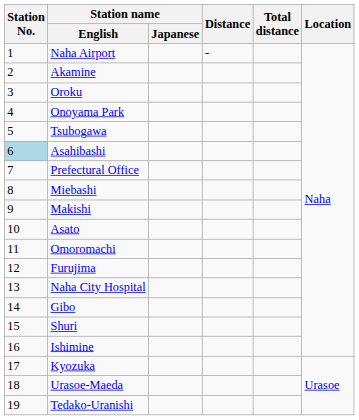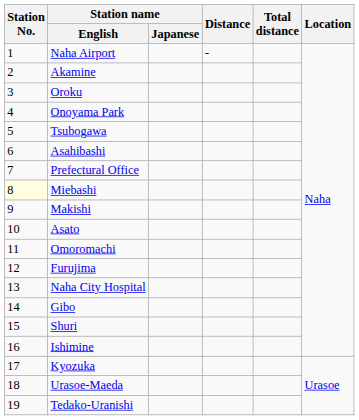(10, 151) lightblue background -> (10, 151) no background
(10, 190) no background -> (10, 190) lightyellow background
